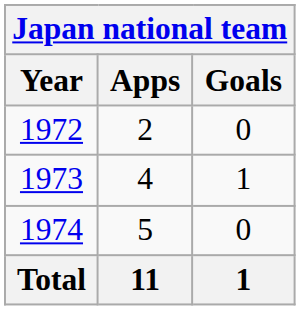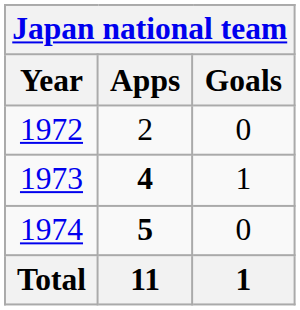(145, 179) normal -> (145, 179) bold
(145, 229) normal -> (145, 229) bold
